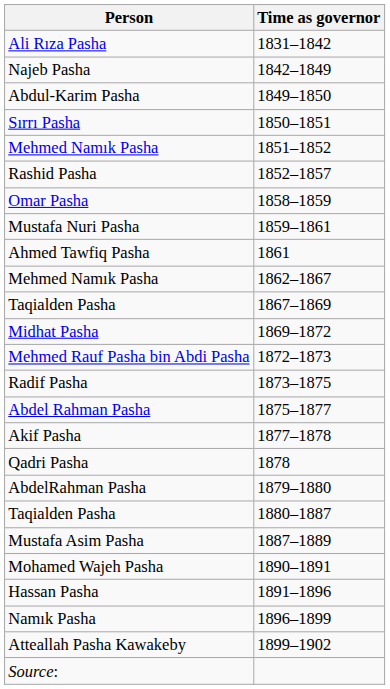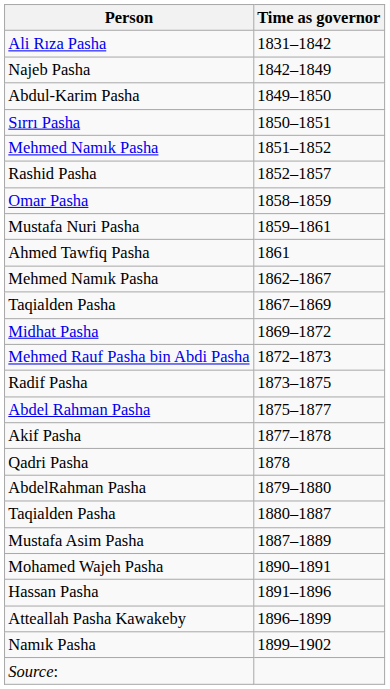(52, 618) Namık Pasha -> (97, 618) Atteallah Pasha Kawakeby
(97, 644) Atteallah Pasha Kawakeby -> (52, 644) Namık Pasha
